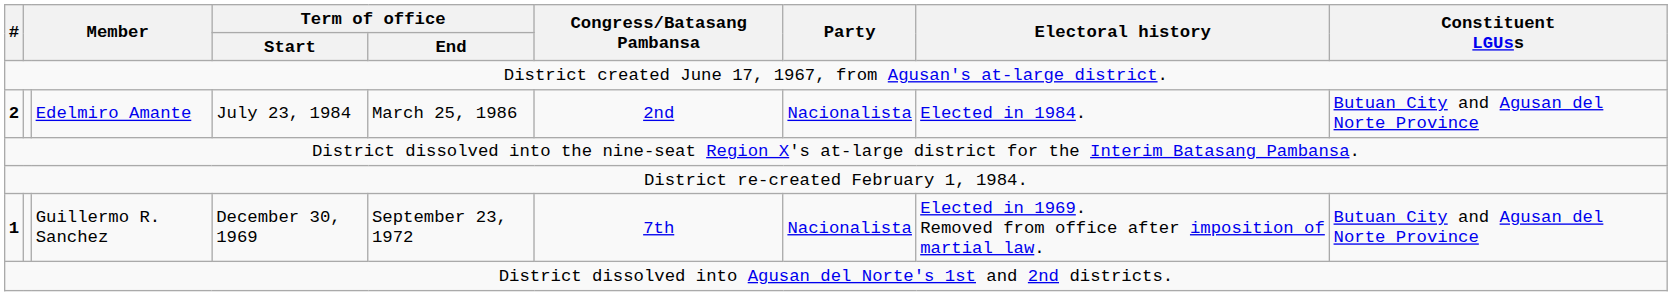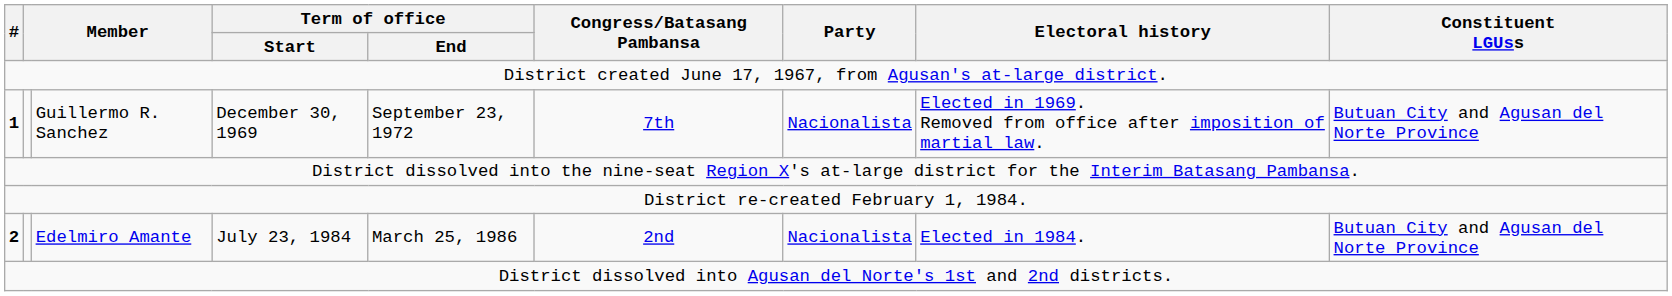rows swapped: (14, 228) <-> (14, 113)
